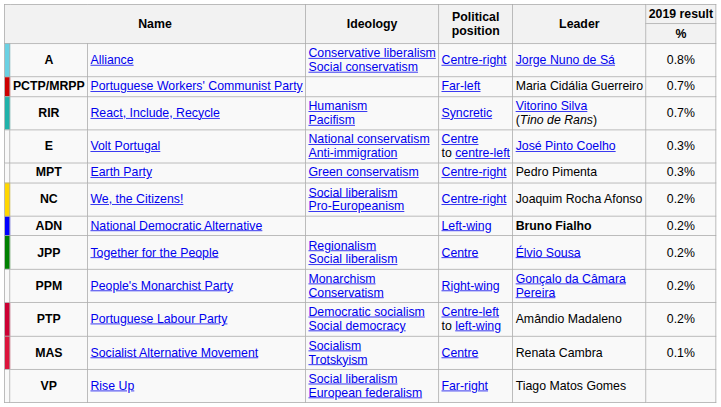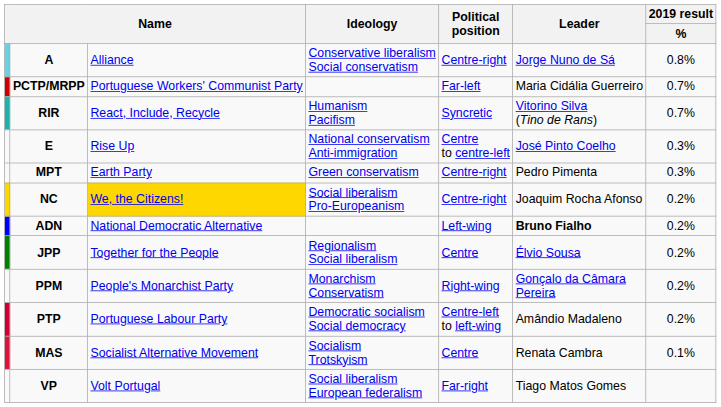(125, 146) Volt Portugal -> (112, 146) Rise Up
(137, 199) no background -> (137, 199) gold background
(112, 386) Rise Up -> (125, 386) Volt Portugal
